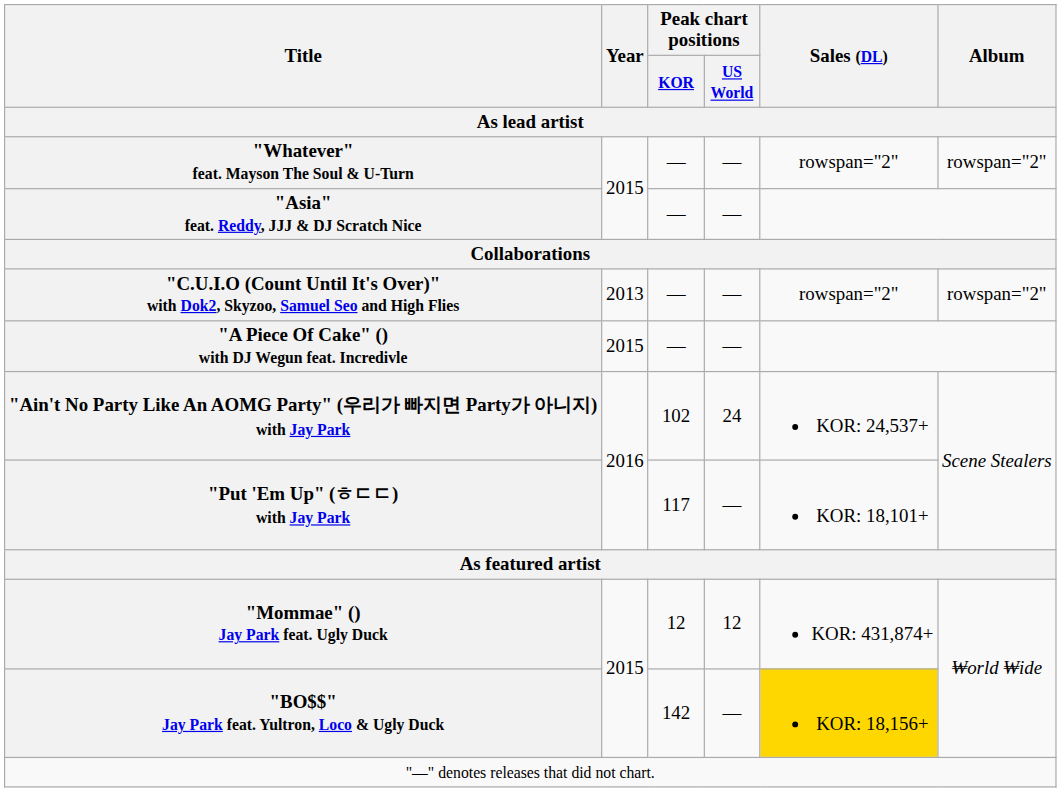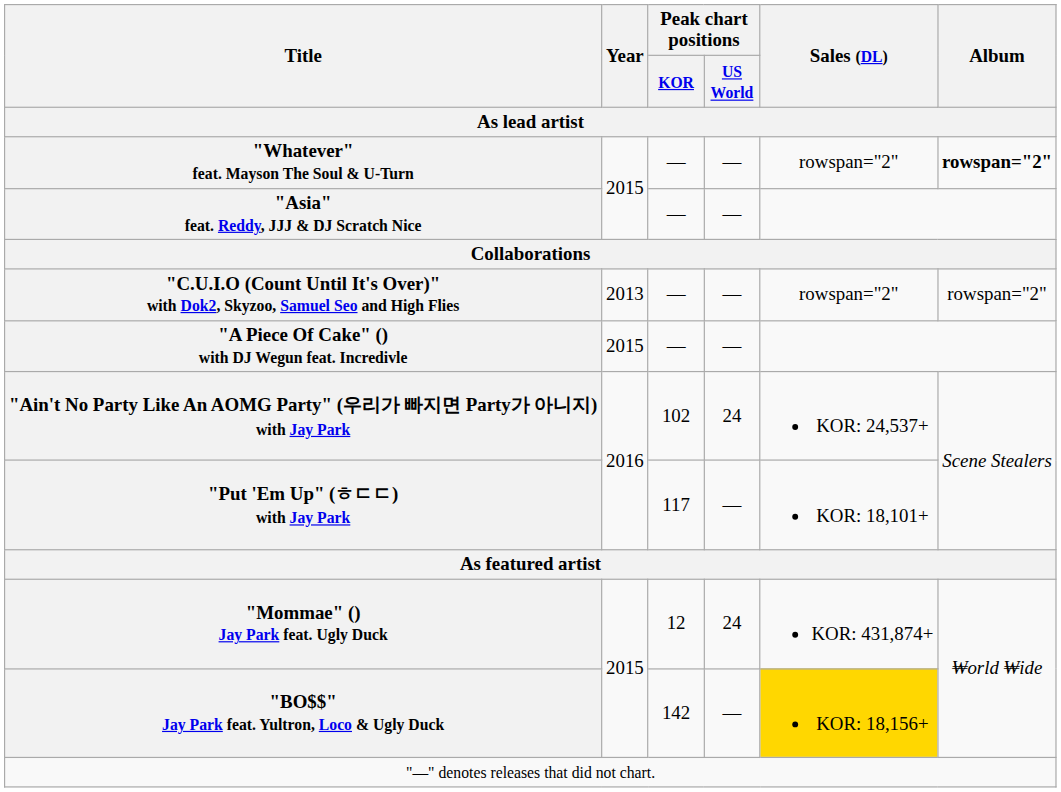(997, 162) normal -> (997, 162) bold
(732, 623) 12 -> (732, 623) 24
